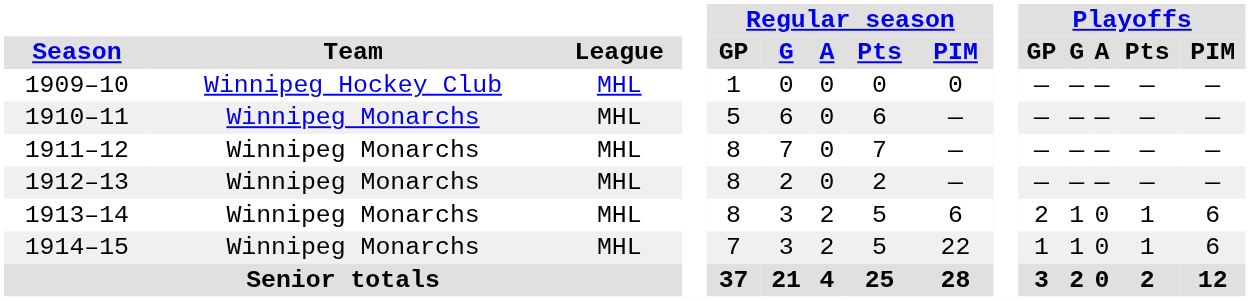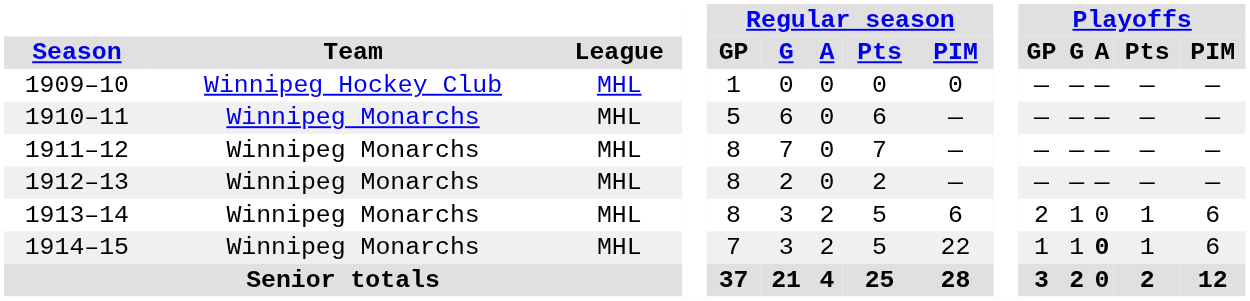(1102, 248) normal -> (1102, 248) bold
